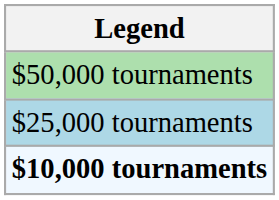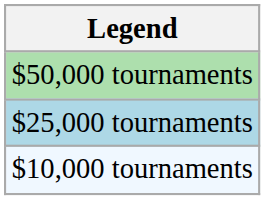(139, 169) bold -> (132, 169) normal
